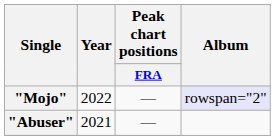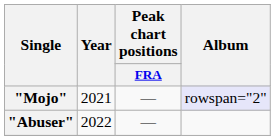(96, 98) 2022 -> (96, 98) 2021
(96, 122) 2021 -> (96, 122) 2022
